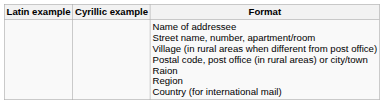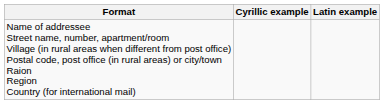columns swapped: (265, 12) <-> (39, 12)
